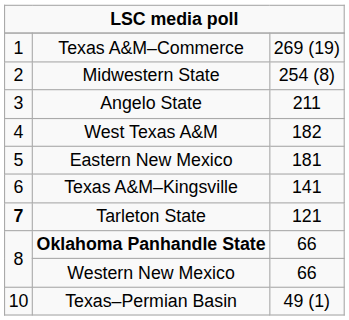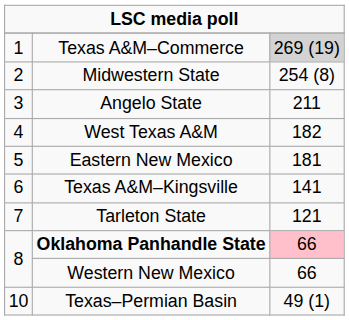(307, 47) no background -> (307, 47) lightgrey background
(19, 216) bold -> (19, 216) normal
(307, 244) no background -> (307, 244) pink background
